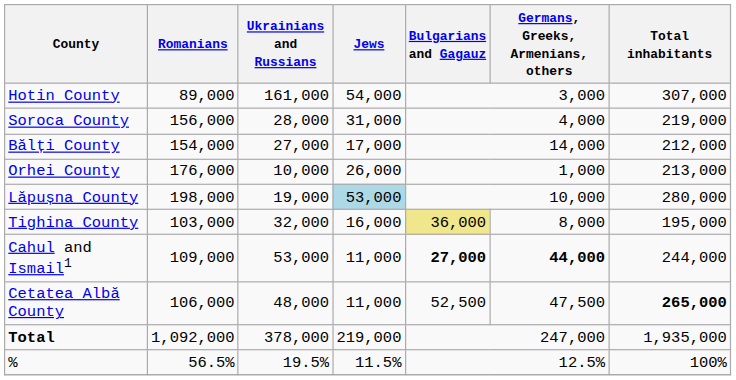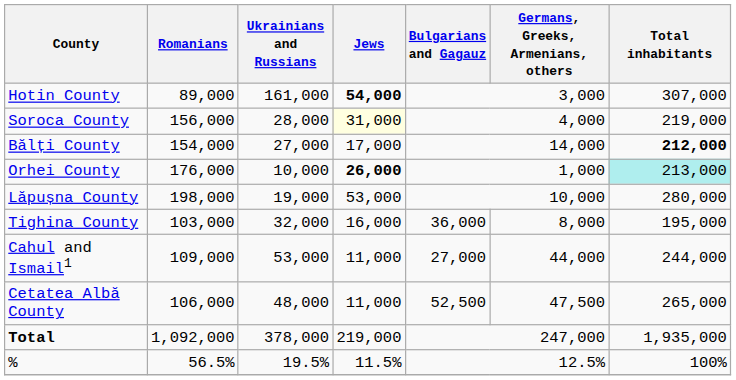(374, 96) normal -> (374, 96) bold
(374, 121) no background -> (374, 121) lightyellow background
(694, 146) normal -> (694, 146) bold
(374, 172) normal -> (374, 172) bold
(694, 172) no background -> (694, 172) paleturquoise background
(374, 197) lightblue background -> (374, 197) no background
(458, 222) khaki background -> (458, 222) no background
(458, 258) bold -> (458, 258) normal
(577, 258) bold -> (577, 258) normal
(694, 303) bold -> (694, 303) normal
